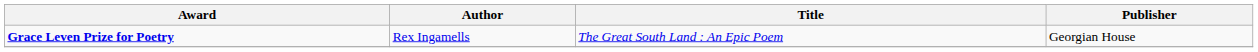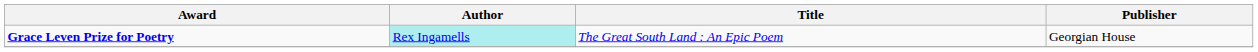(431, 36) no background -> (431, 36) paleturquoise background
